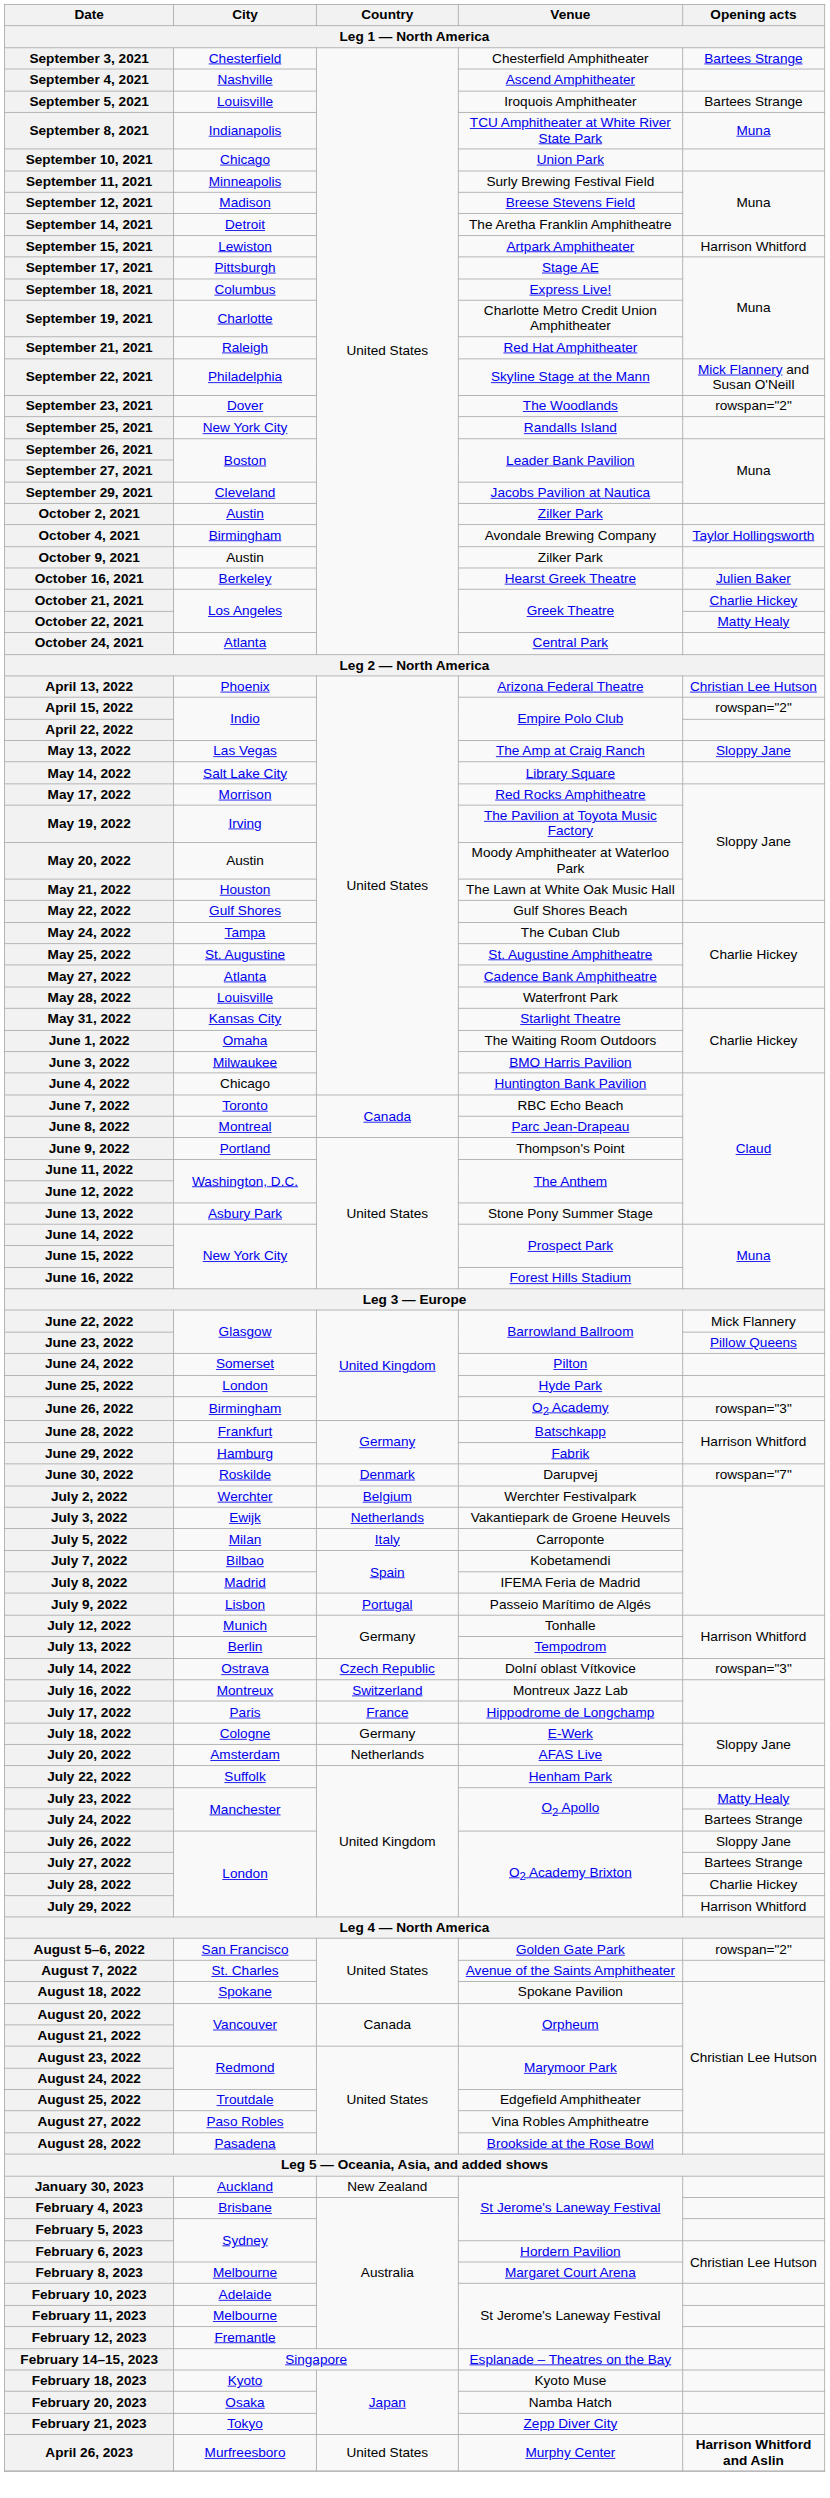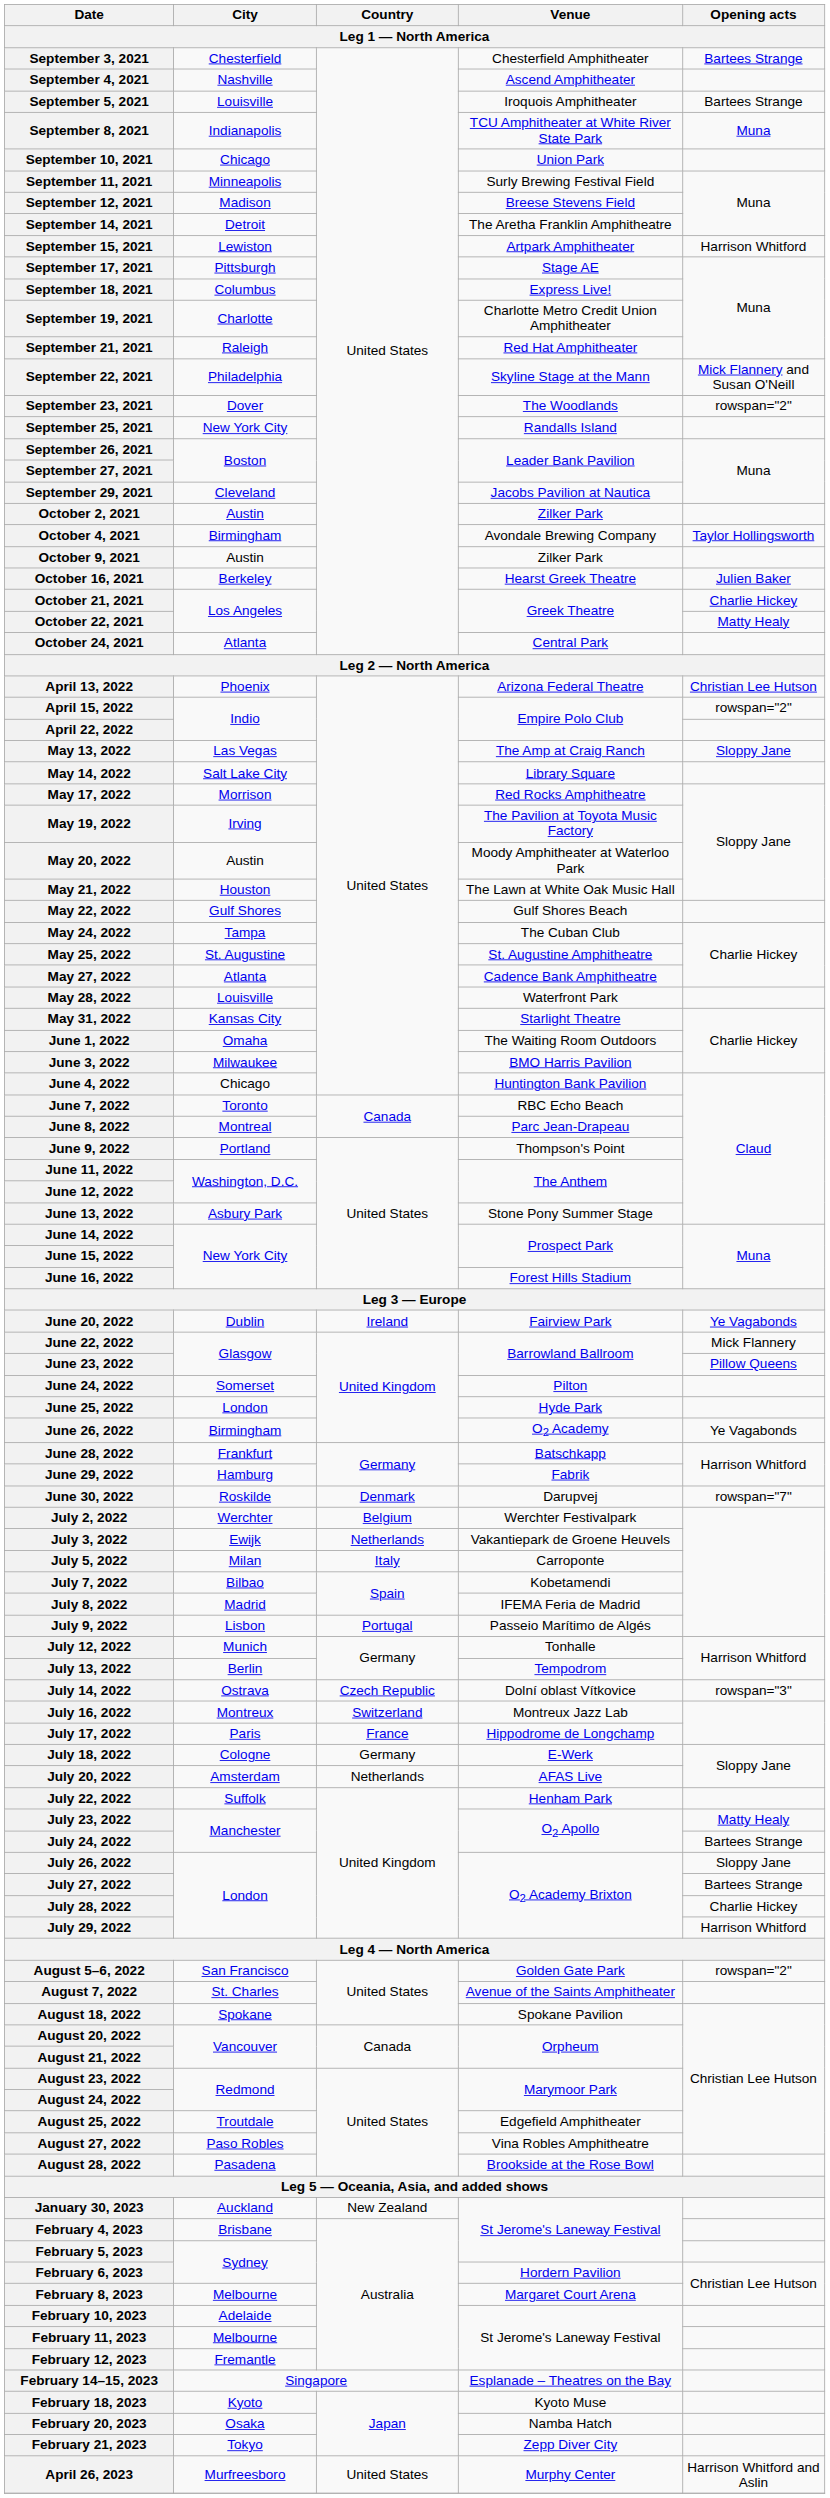+ row: (89, 1321)
(753, 1408) rowspan="3" -> (753, 1430) Ye Vagabonds
(753, 2453) bold -> (753, 2474) normal
